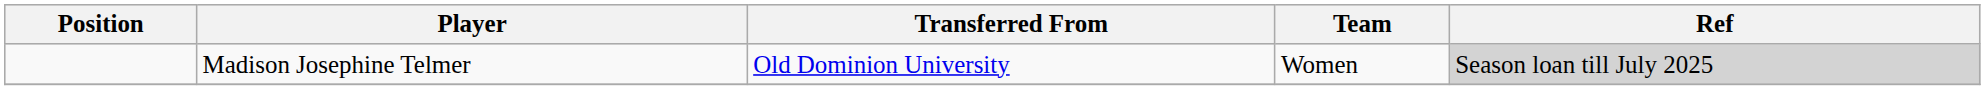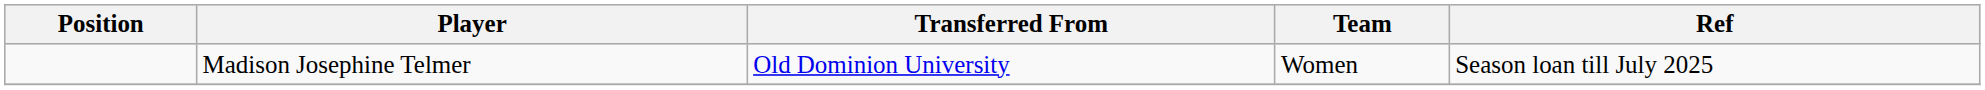(1584, 63) lightgrey background -> (1584, 63) no background
